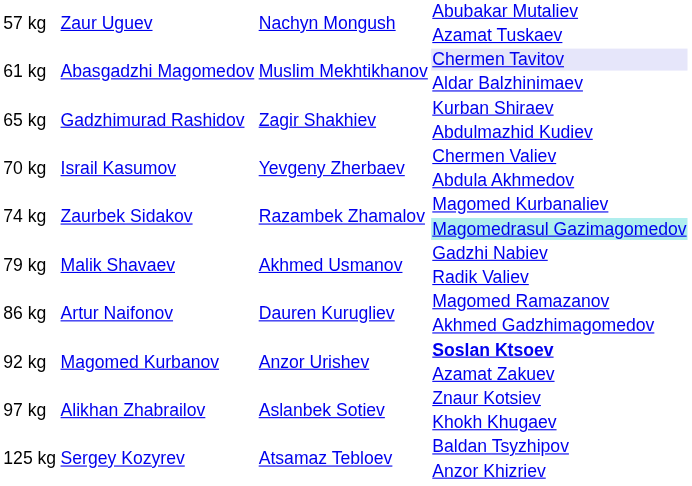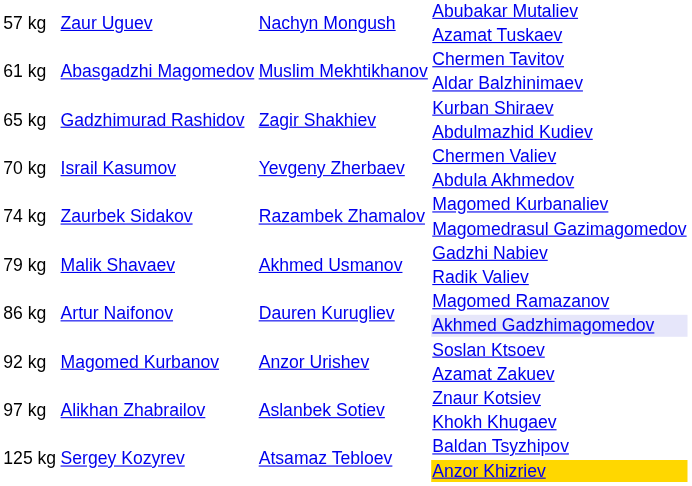(498, 59) lavender background -> (498, 59) no background
(559, 228) paleturquoise background -> (559, 228) no background
(543, 325) no background -> (543, 325) lavender background
(493, 349) bold -> (489, 349) normal
(489, 470) no background -> (489, 470) gold background
